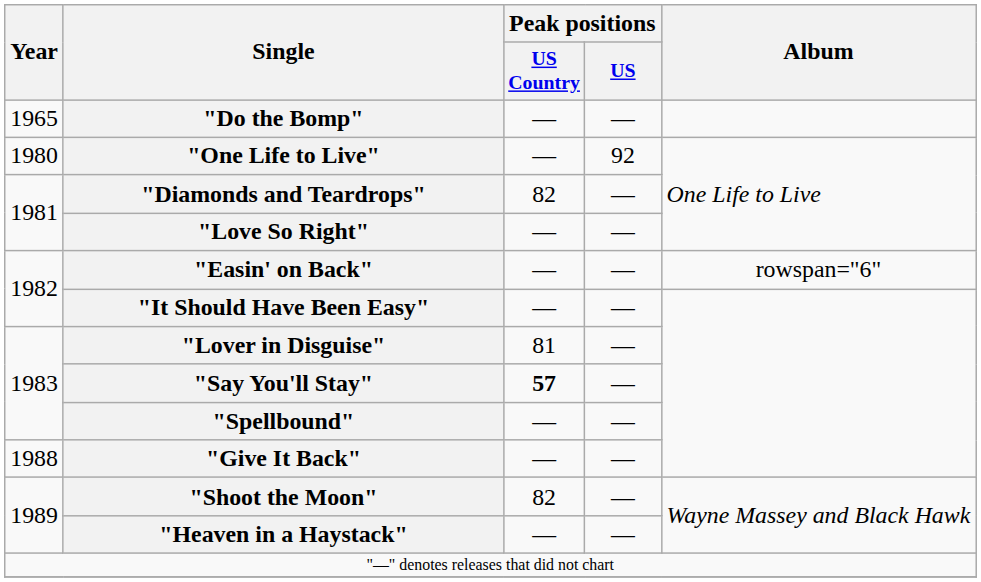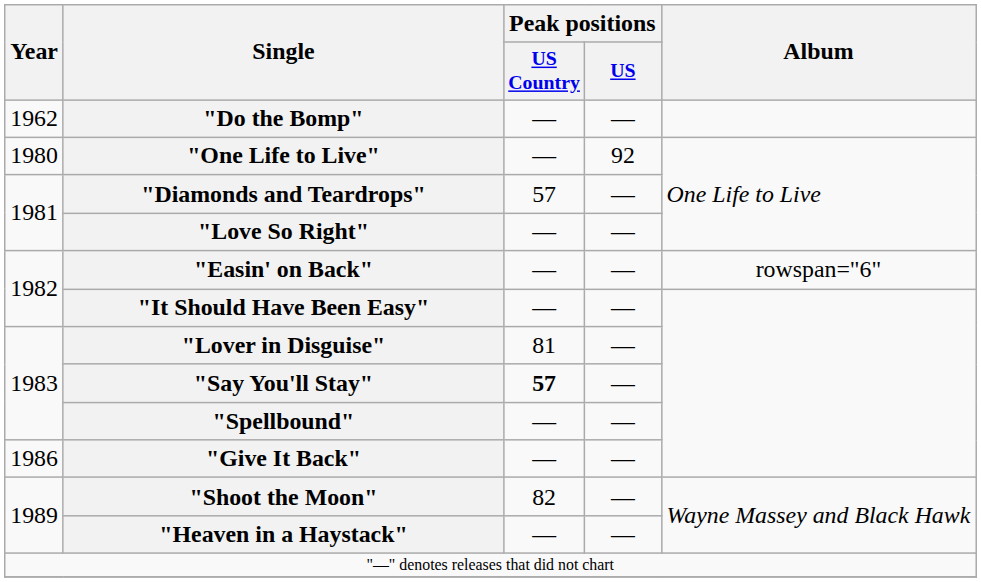(34, 118) 1965 -> (34, 118) 1962
(544, 193) 82 -> (544, 193) 57
(34, 458) 1988 -> (34, 458) 1986
